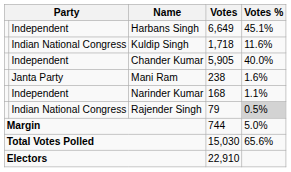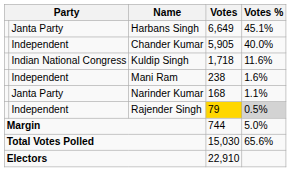(40, 28) Independent -> (37, 28) Janta Party
rows swapped: (167, 61) <-> (160, 45)
(37, 77) Janta Party -> (40, 77) Independent
(40, 93) Independent -> (37, 93) Janta Party
(69, 110) Indian National Congress -> (40, 110) Independent
(214, 110) no background -> (214, 110) gold background
